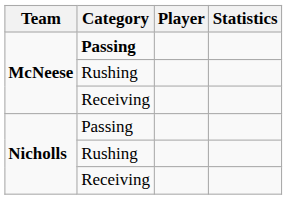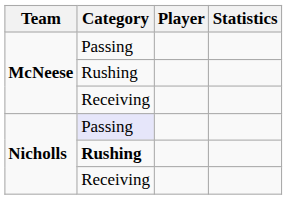(108, 45) bold -> (107, 45) normal
(107, 126) no background -> (107, 126) lavender background
(109, 153) normal -> (111, 153) bold
